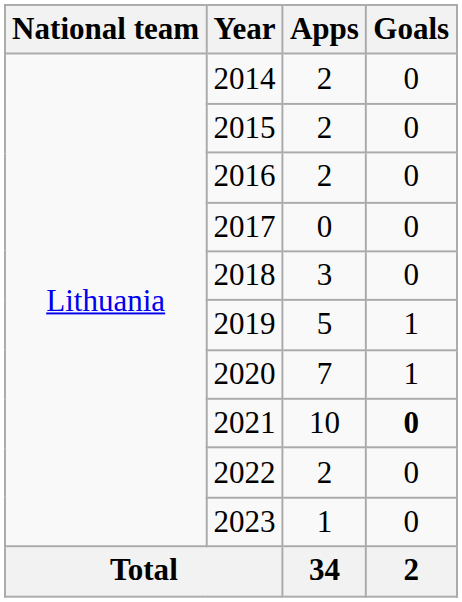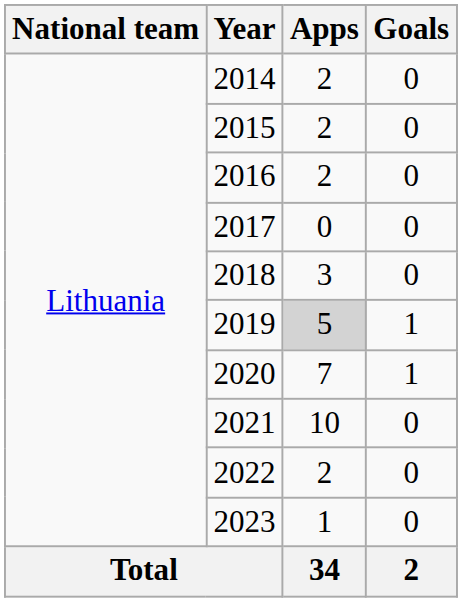(324, 324) no background -> (324, 324) lightgrey background
(411, 422) bold -> (411, 422) normal
